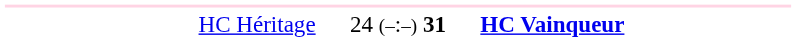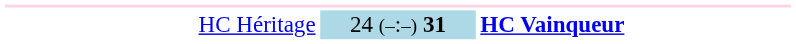(398, 24) no background -> (398, 24) lightblue background
